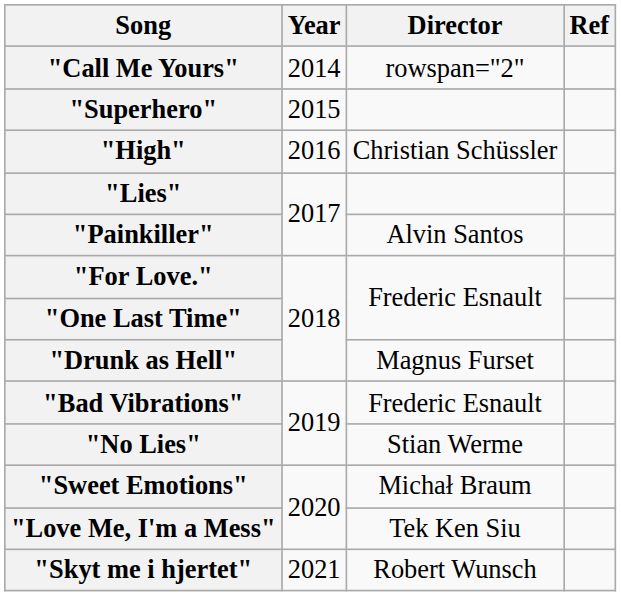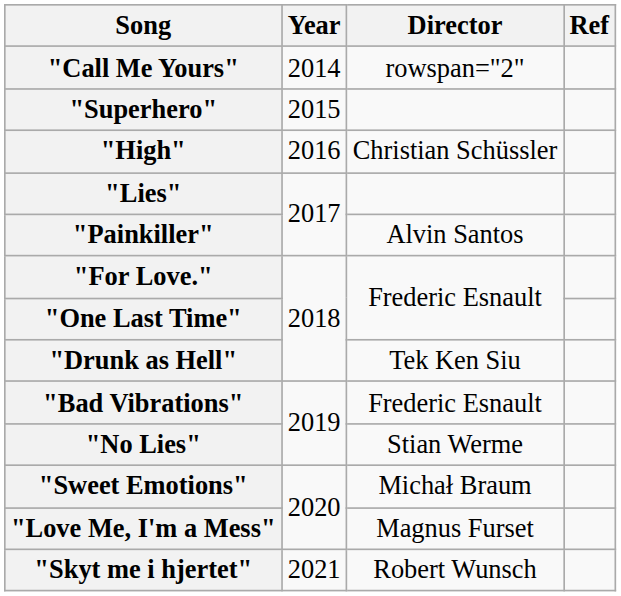(455, 360) Magnus Furset -> (455, 360) Tek Ken Siu
(455, 527) Tek Ken Siu -> (455, 527) Magnus Furset
